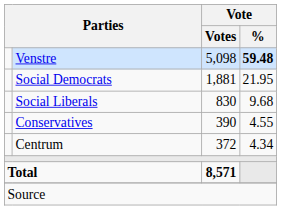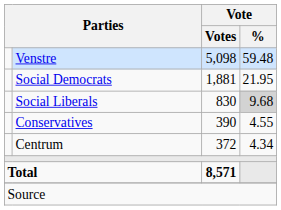(258, 58) bold -> (258, 58) normal
(261, 101) no background -> (261, 101) lightgrey background
